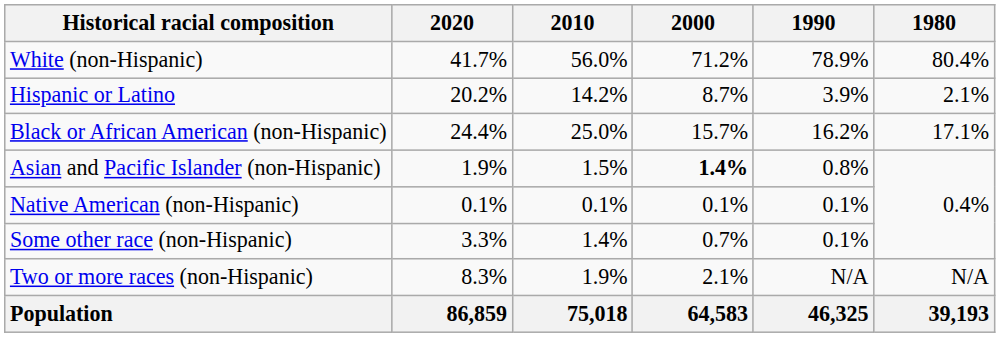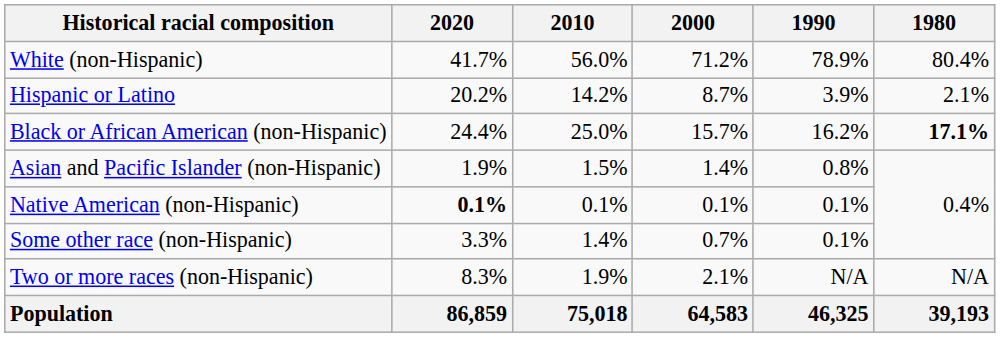(961, 132) normal -> (959, 132) bold
(723, 168) bold -> (725, 168) normal
(484, 204) normal -> (482, 204) bold
